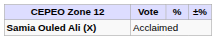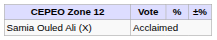(51, 27) bold -> (49, 27) normal
